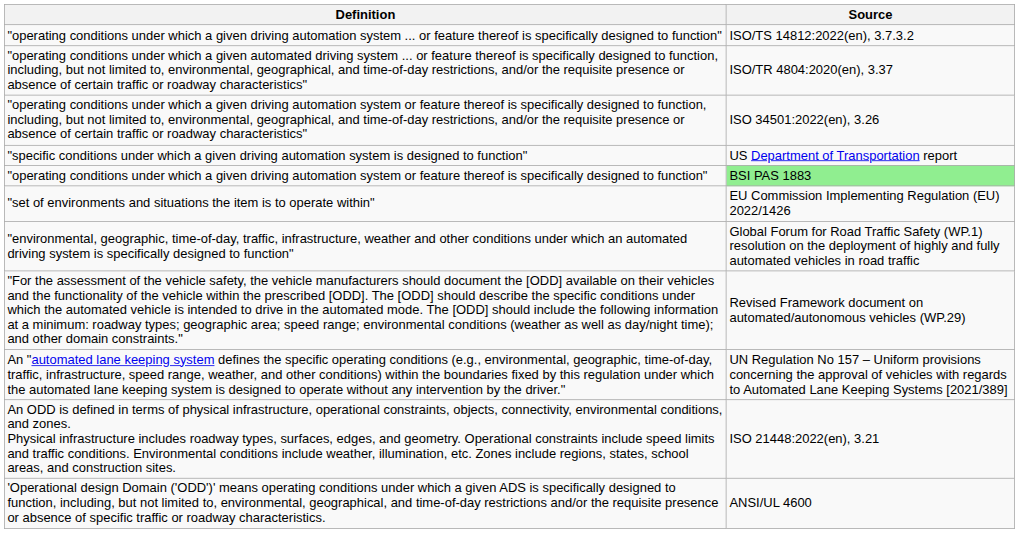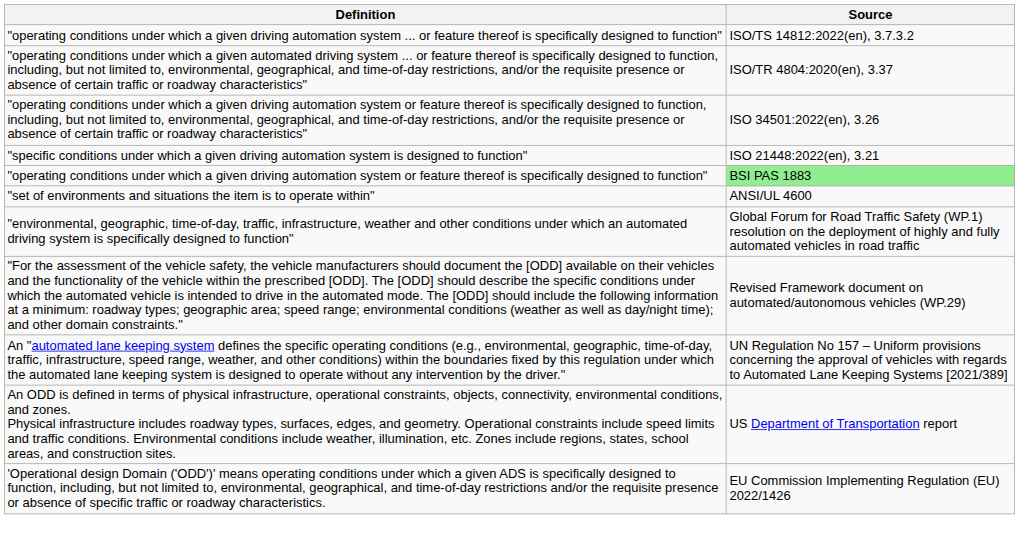(843, 155) US Department of Transportation report -> (804, 155) ISO 21448:2022(en), 3.21
(864, 203) EU Commission Implementing Regulation (EU) 2022/1426 -> (771, 196) ANSI/UL 4600
(804, 439) ISO 21448:2022(en), 3.21 -> (843, 424) US Department of Transportation report
(771, 503) ANSI/UL 4600 -> (864, 488) EU Commission Implementing Regulation (EU) 2022/1426
